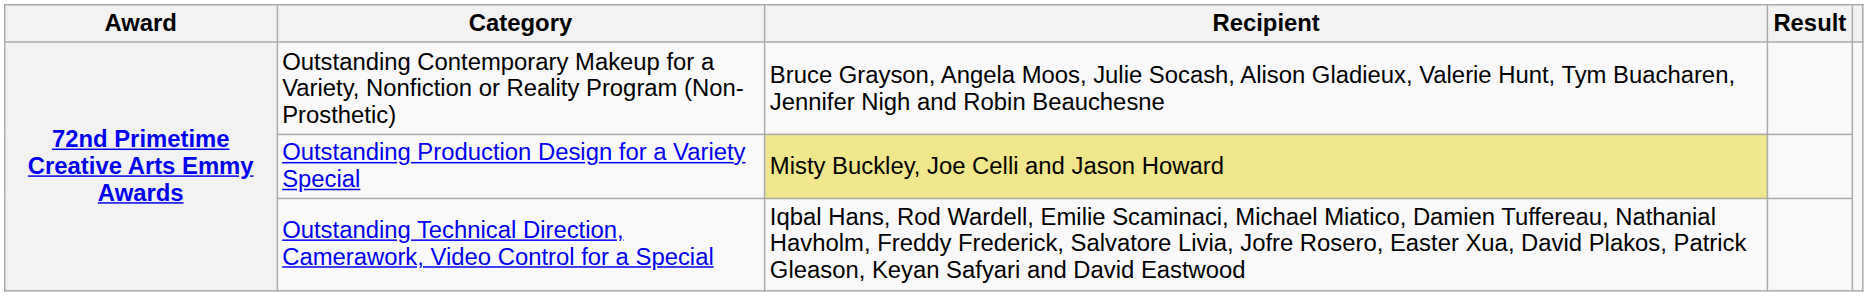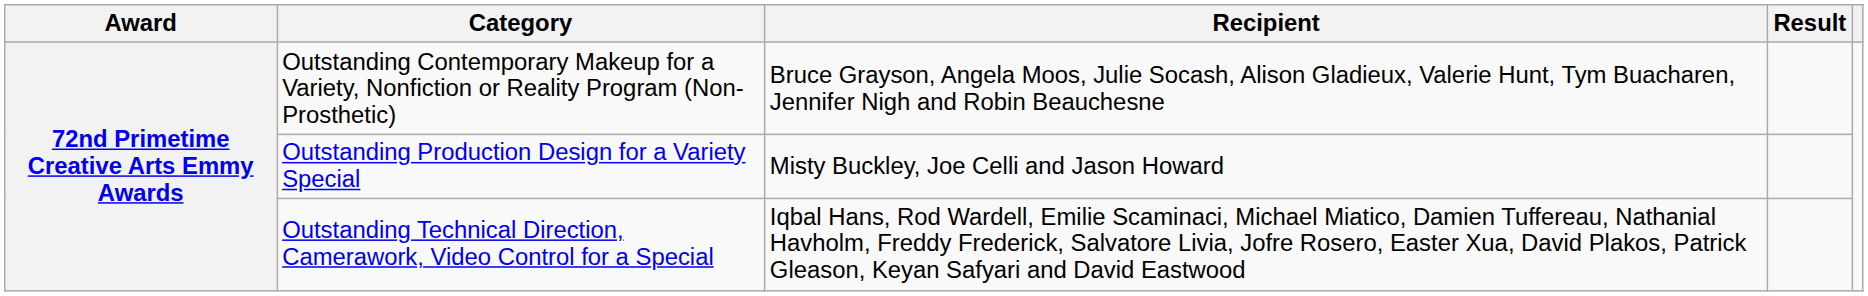(997, 166) khaki background -> (997, 166) no background
